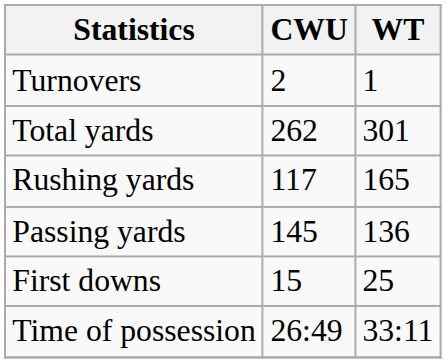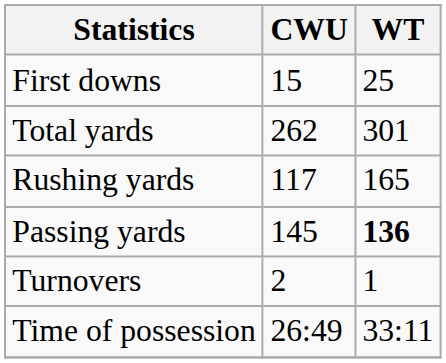rows swapped: (87, 280) <-> (77, 79)
(386, 230) normal -> (386, 230) bold
